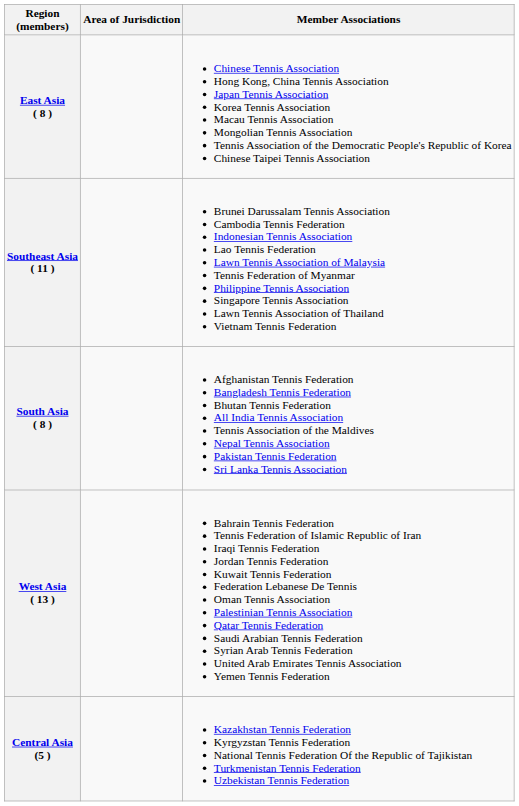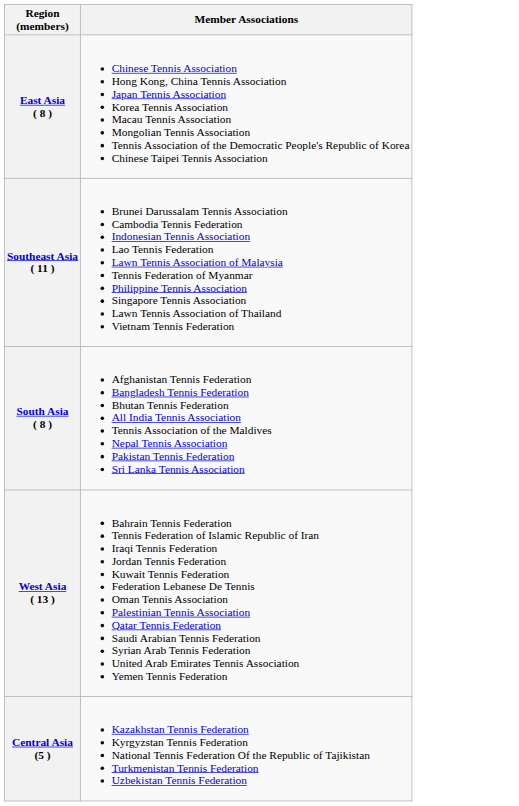- column: (132, 19)
